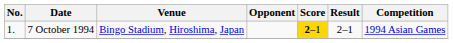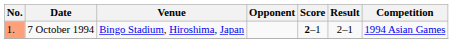(11, 30) no background -> (11, 30) lightsalmon background
(313, 30) gold background -> (313, 30) no background
